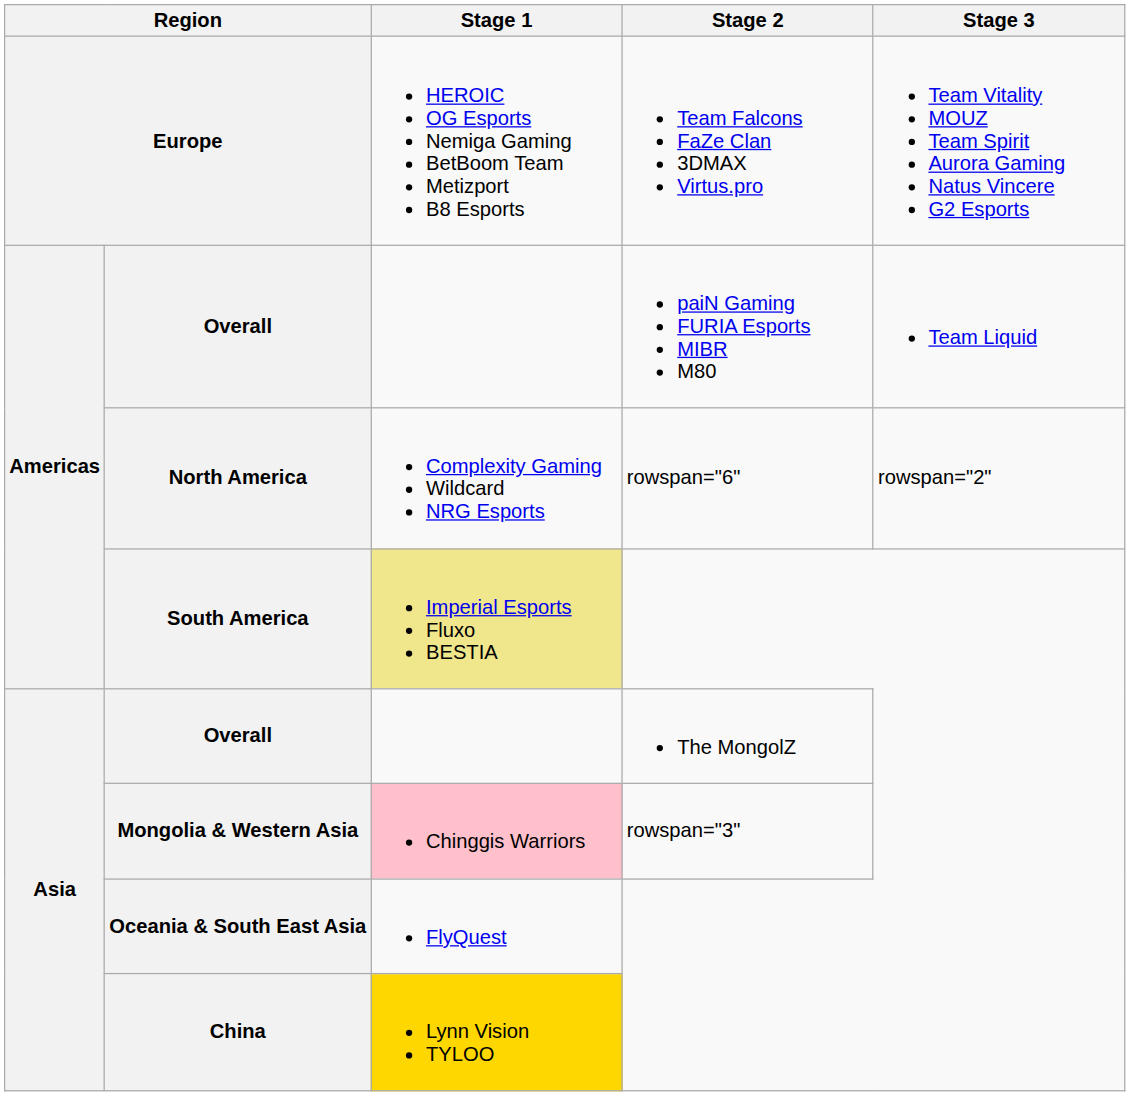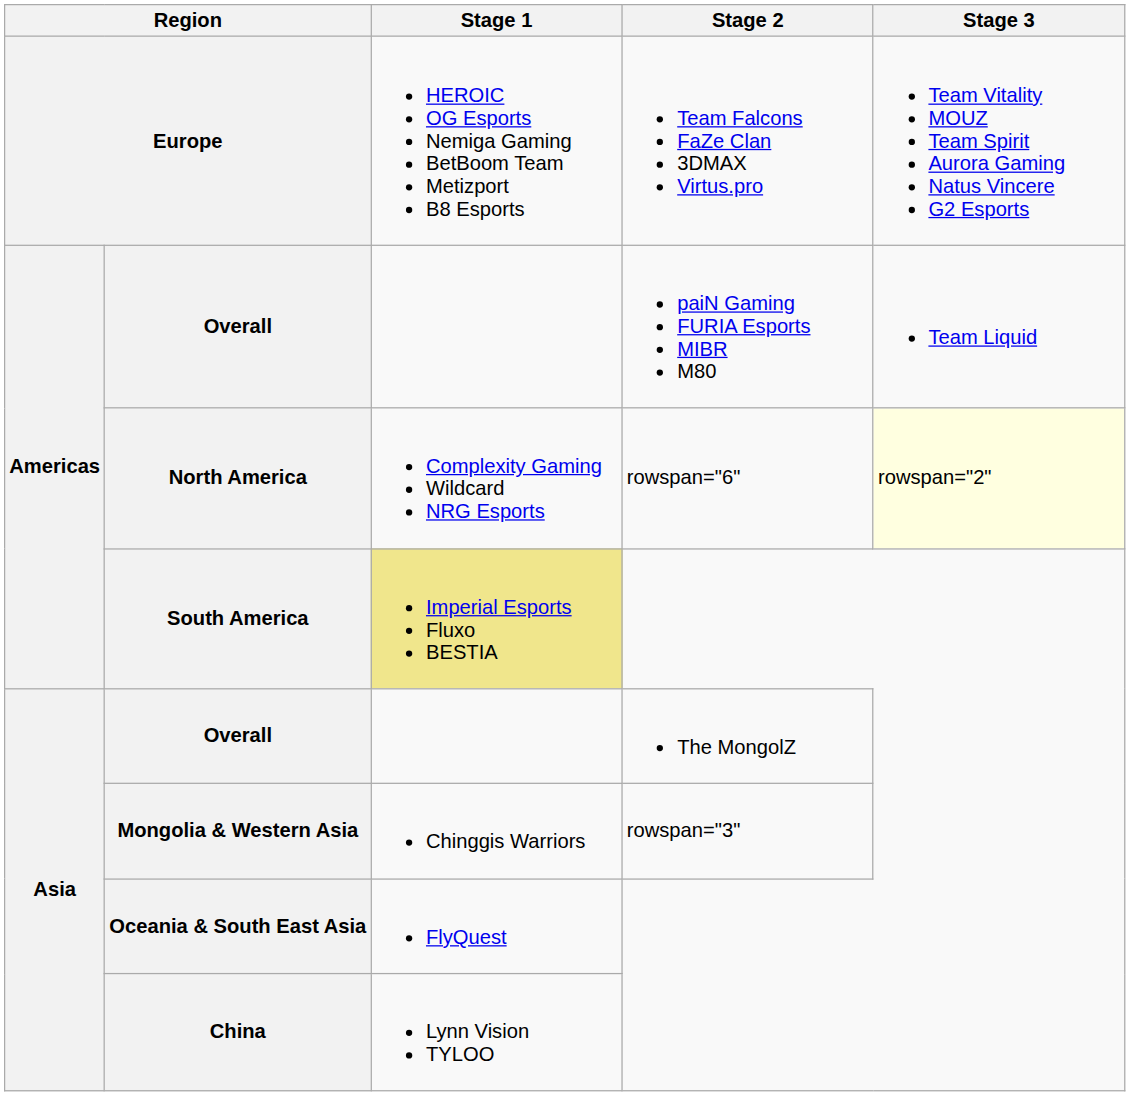(935, 478) no background -> (935, 478) lightyellow background
(497, 842) pink background -> (497, 842) no background
(497, 1044) gold background -> (497, 1044) no background
